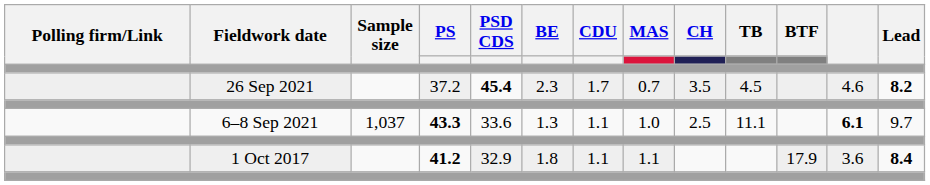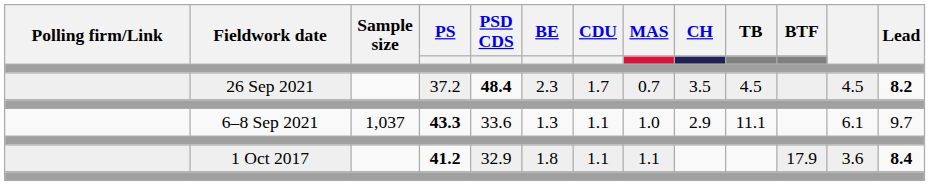(496, 87) 45.4 -> (496, 87) 48.4
(853, 87) 4.6 -> (853, 87) 4.5
(700, 123) 2.5 -> (700, 123) 2.9
(853, 123) bold -> (853, 123) normal
